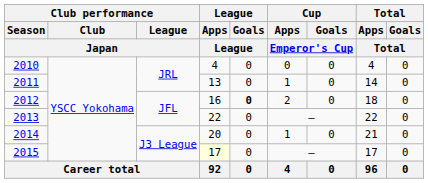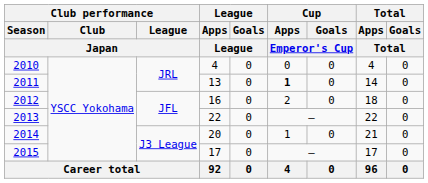(287, 83) normal -> (287, 83) bold
(249, 100) bold -> (249, 100) normal
(215, 152) lightyellow background -> (215, 152) no background
